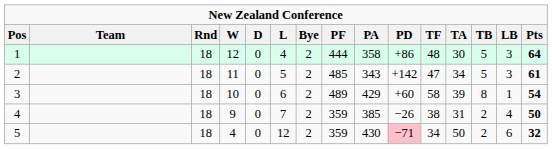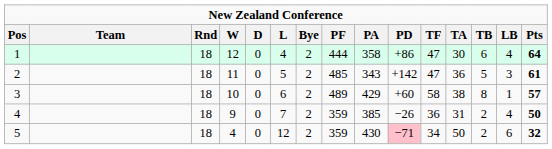(433, 54) 48 -> (433, 54) 47
(484, 54) 5 -> (484, 54) 6
(509, 54) 3 -> (509, 54) 4
(459, 74) 34 -> (459, 74) 36
(459, 94) 39 -> (459, 94) 38
(534, 94) 54 -> (534, 94) 57
(433, 113) 38 -> (433, 113) 36
